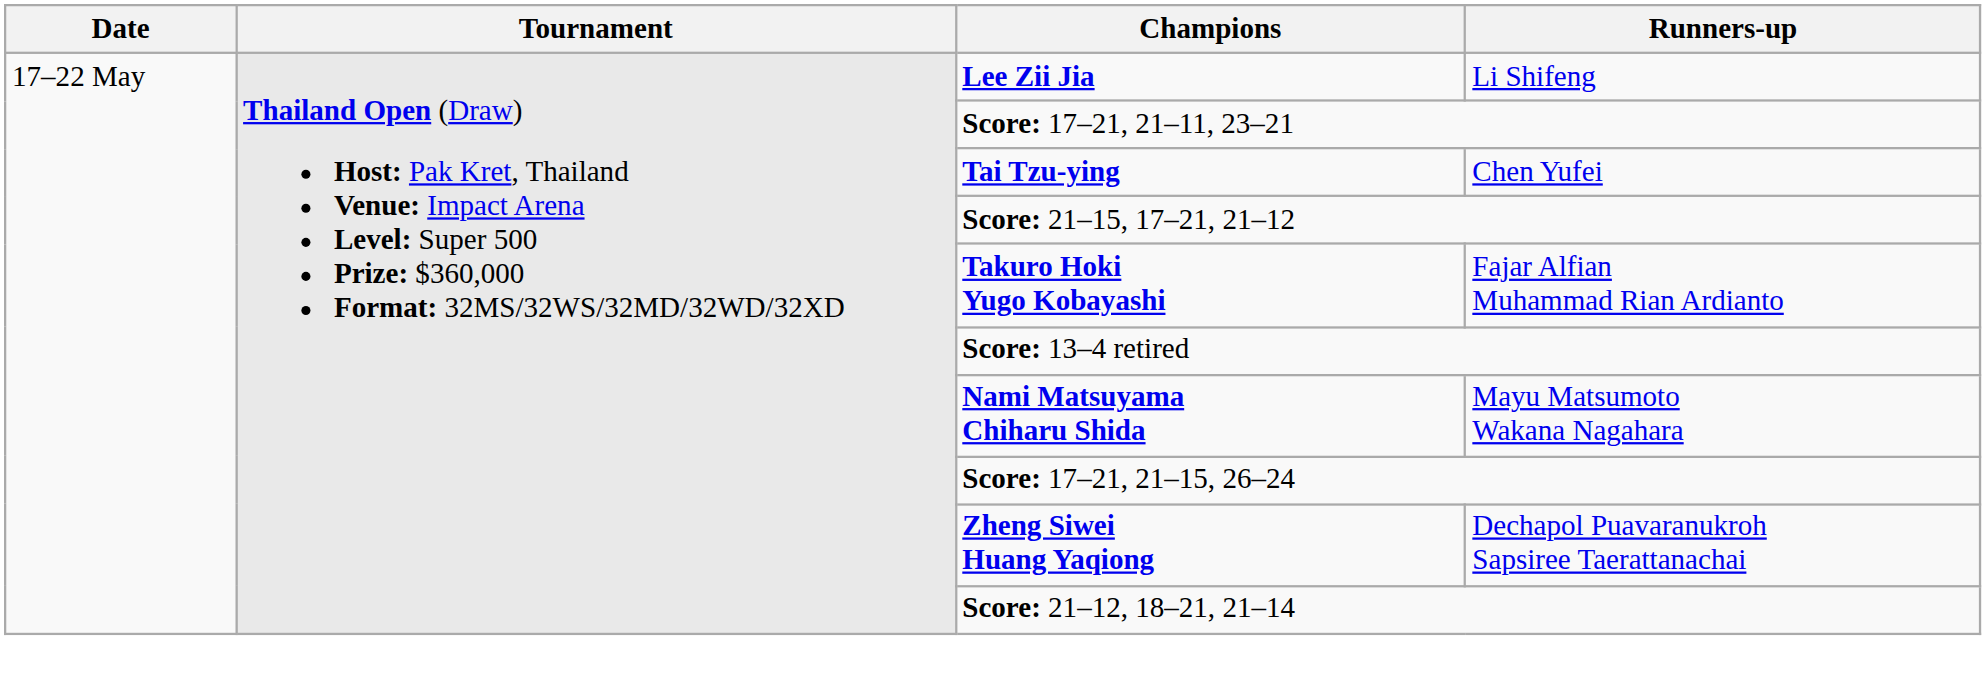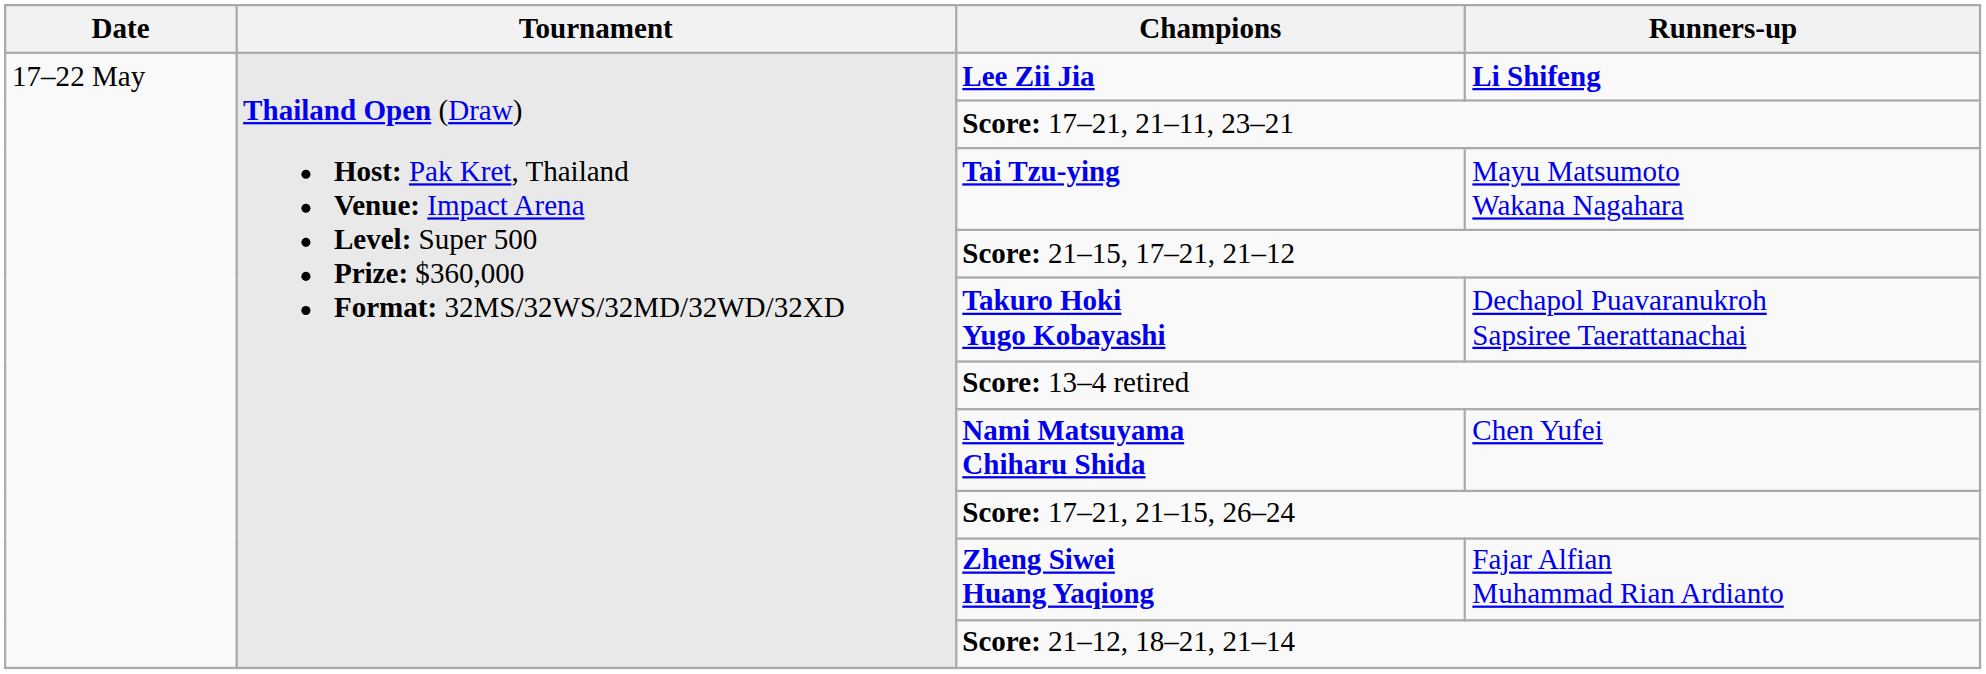(1534, 76) normal -> (1537, 76) bold
(1538, 171) Chen Yufei -> (1578, 188) Mayu Matsumoto Wakana Nagahara
(1628, 284) Fajar Alfian Muhammad Rian Ardianto -> (1620, 318) Dechapol Puavaranukroh Sapsiree Taerattanachai
(1578, 414) Mayu Matsumoto Wakana Nagahara -> (1538, 431) Chen Yufei
(1620, 544) Dechapol Puavaranukroh Sapsiree Taerattanachai -> (1628, 578) Fajar Alfian Muhammad Rian Ardianto
